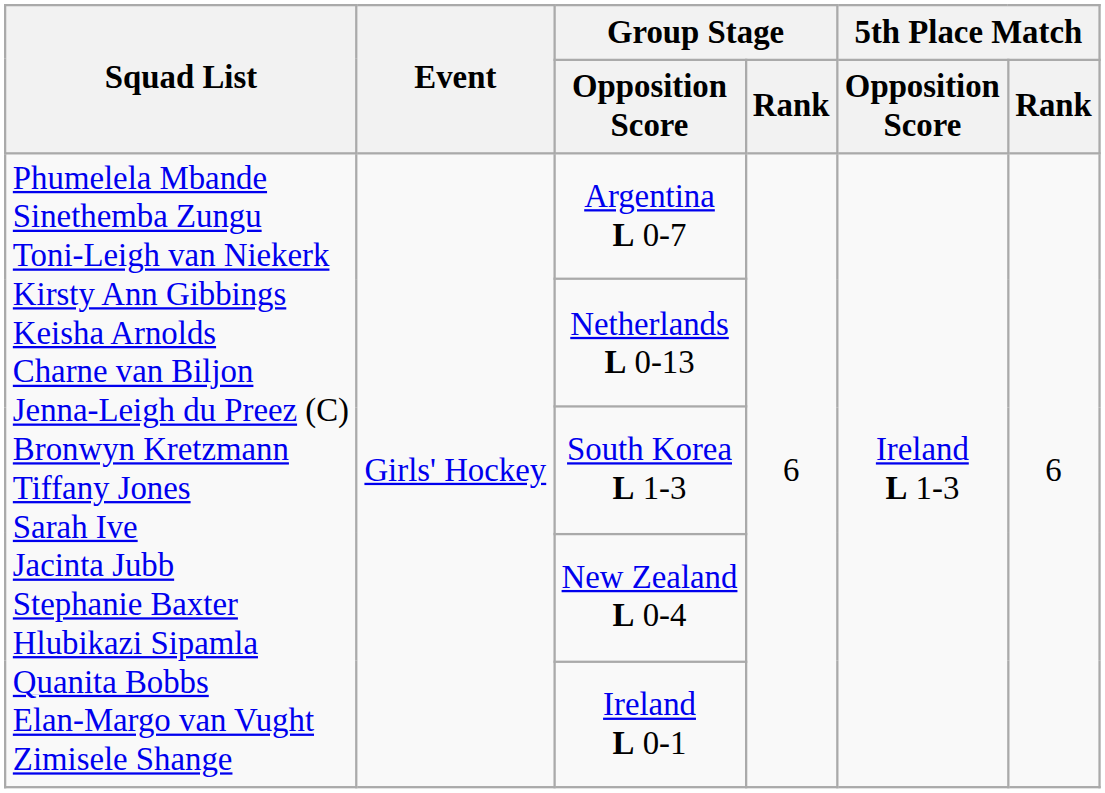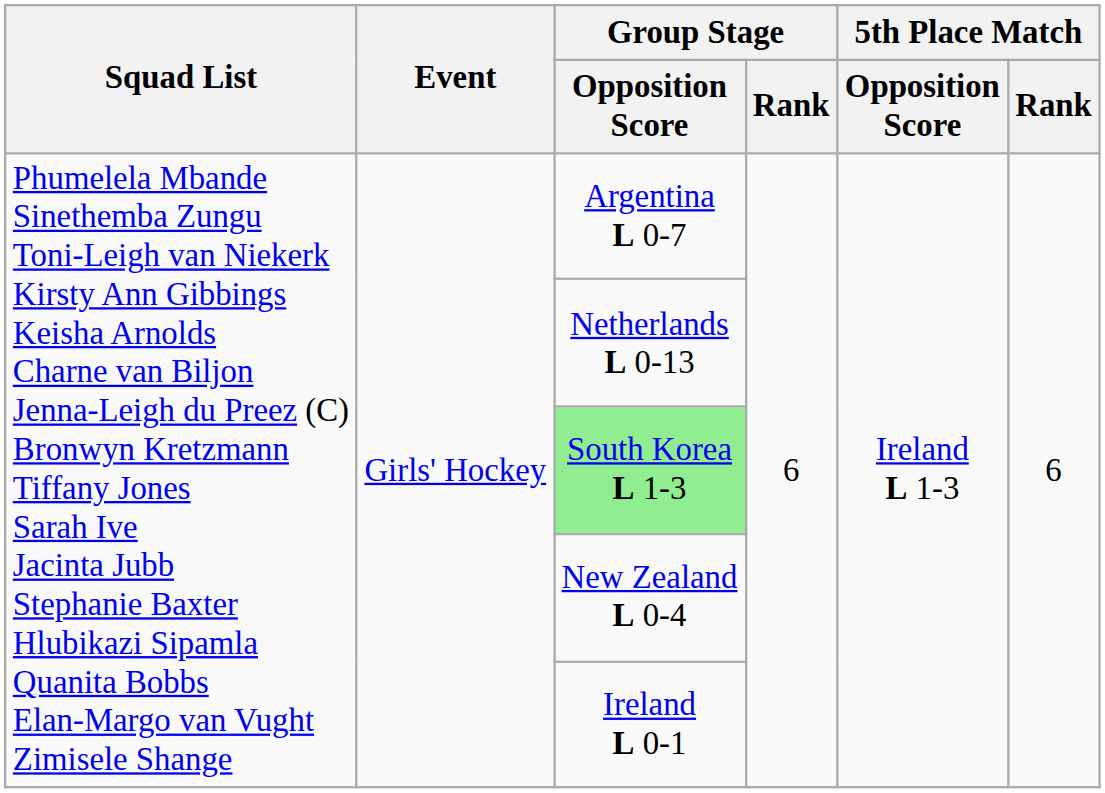(650, 469) no background -> (650, 469) lightgreen background
